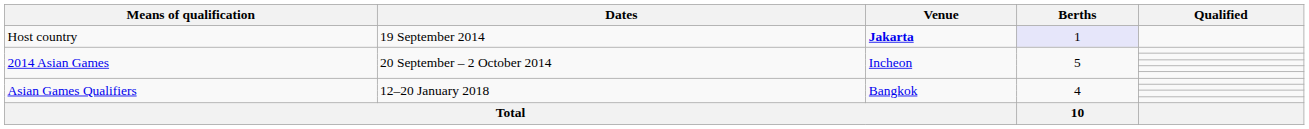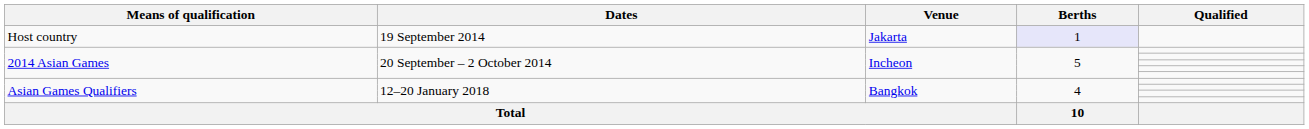(891, 36) bold -> (888, 36) normal
